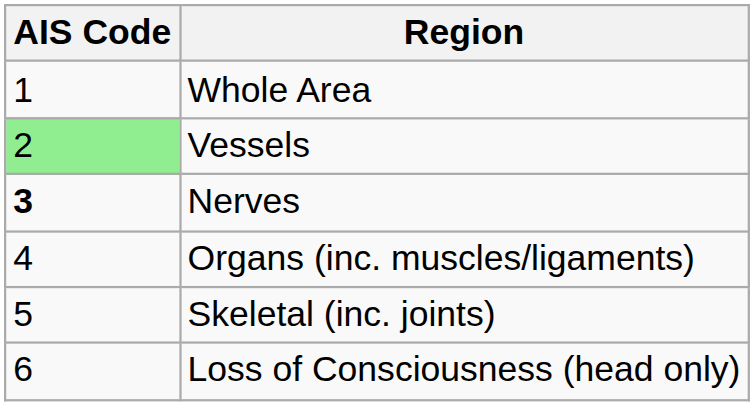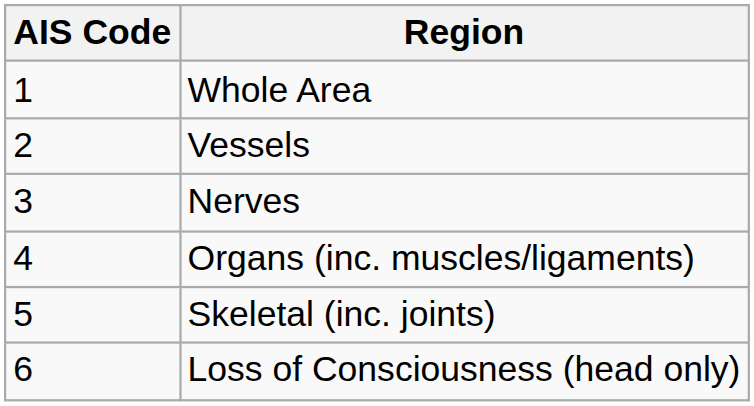(23, 145) lightgreen background -> (23, 145) no background
(23, 201) bold -> (23, 201) normal
